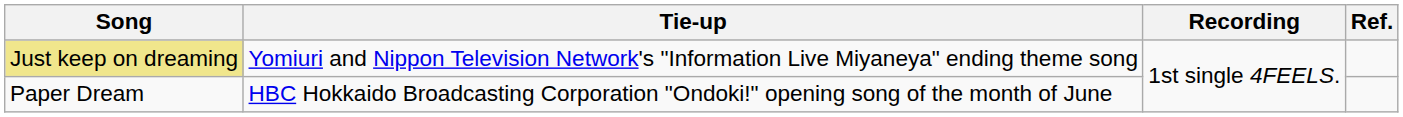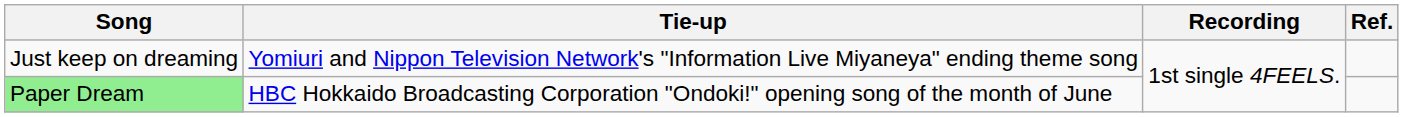(124, 58) khaki background -> (124, 58) no background
(77, 93) no background -> (77, 93) lightgreen background
